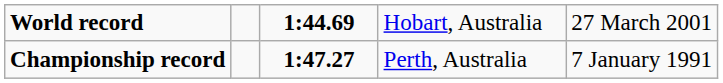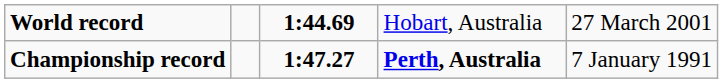(455, 59) normal -> (462, 59) bold
